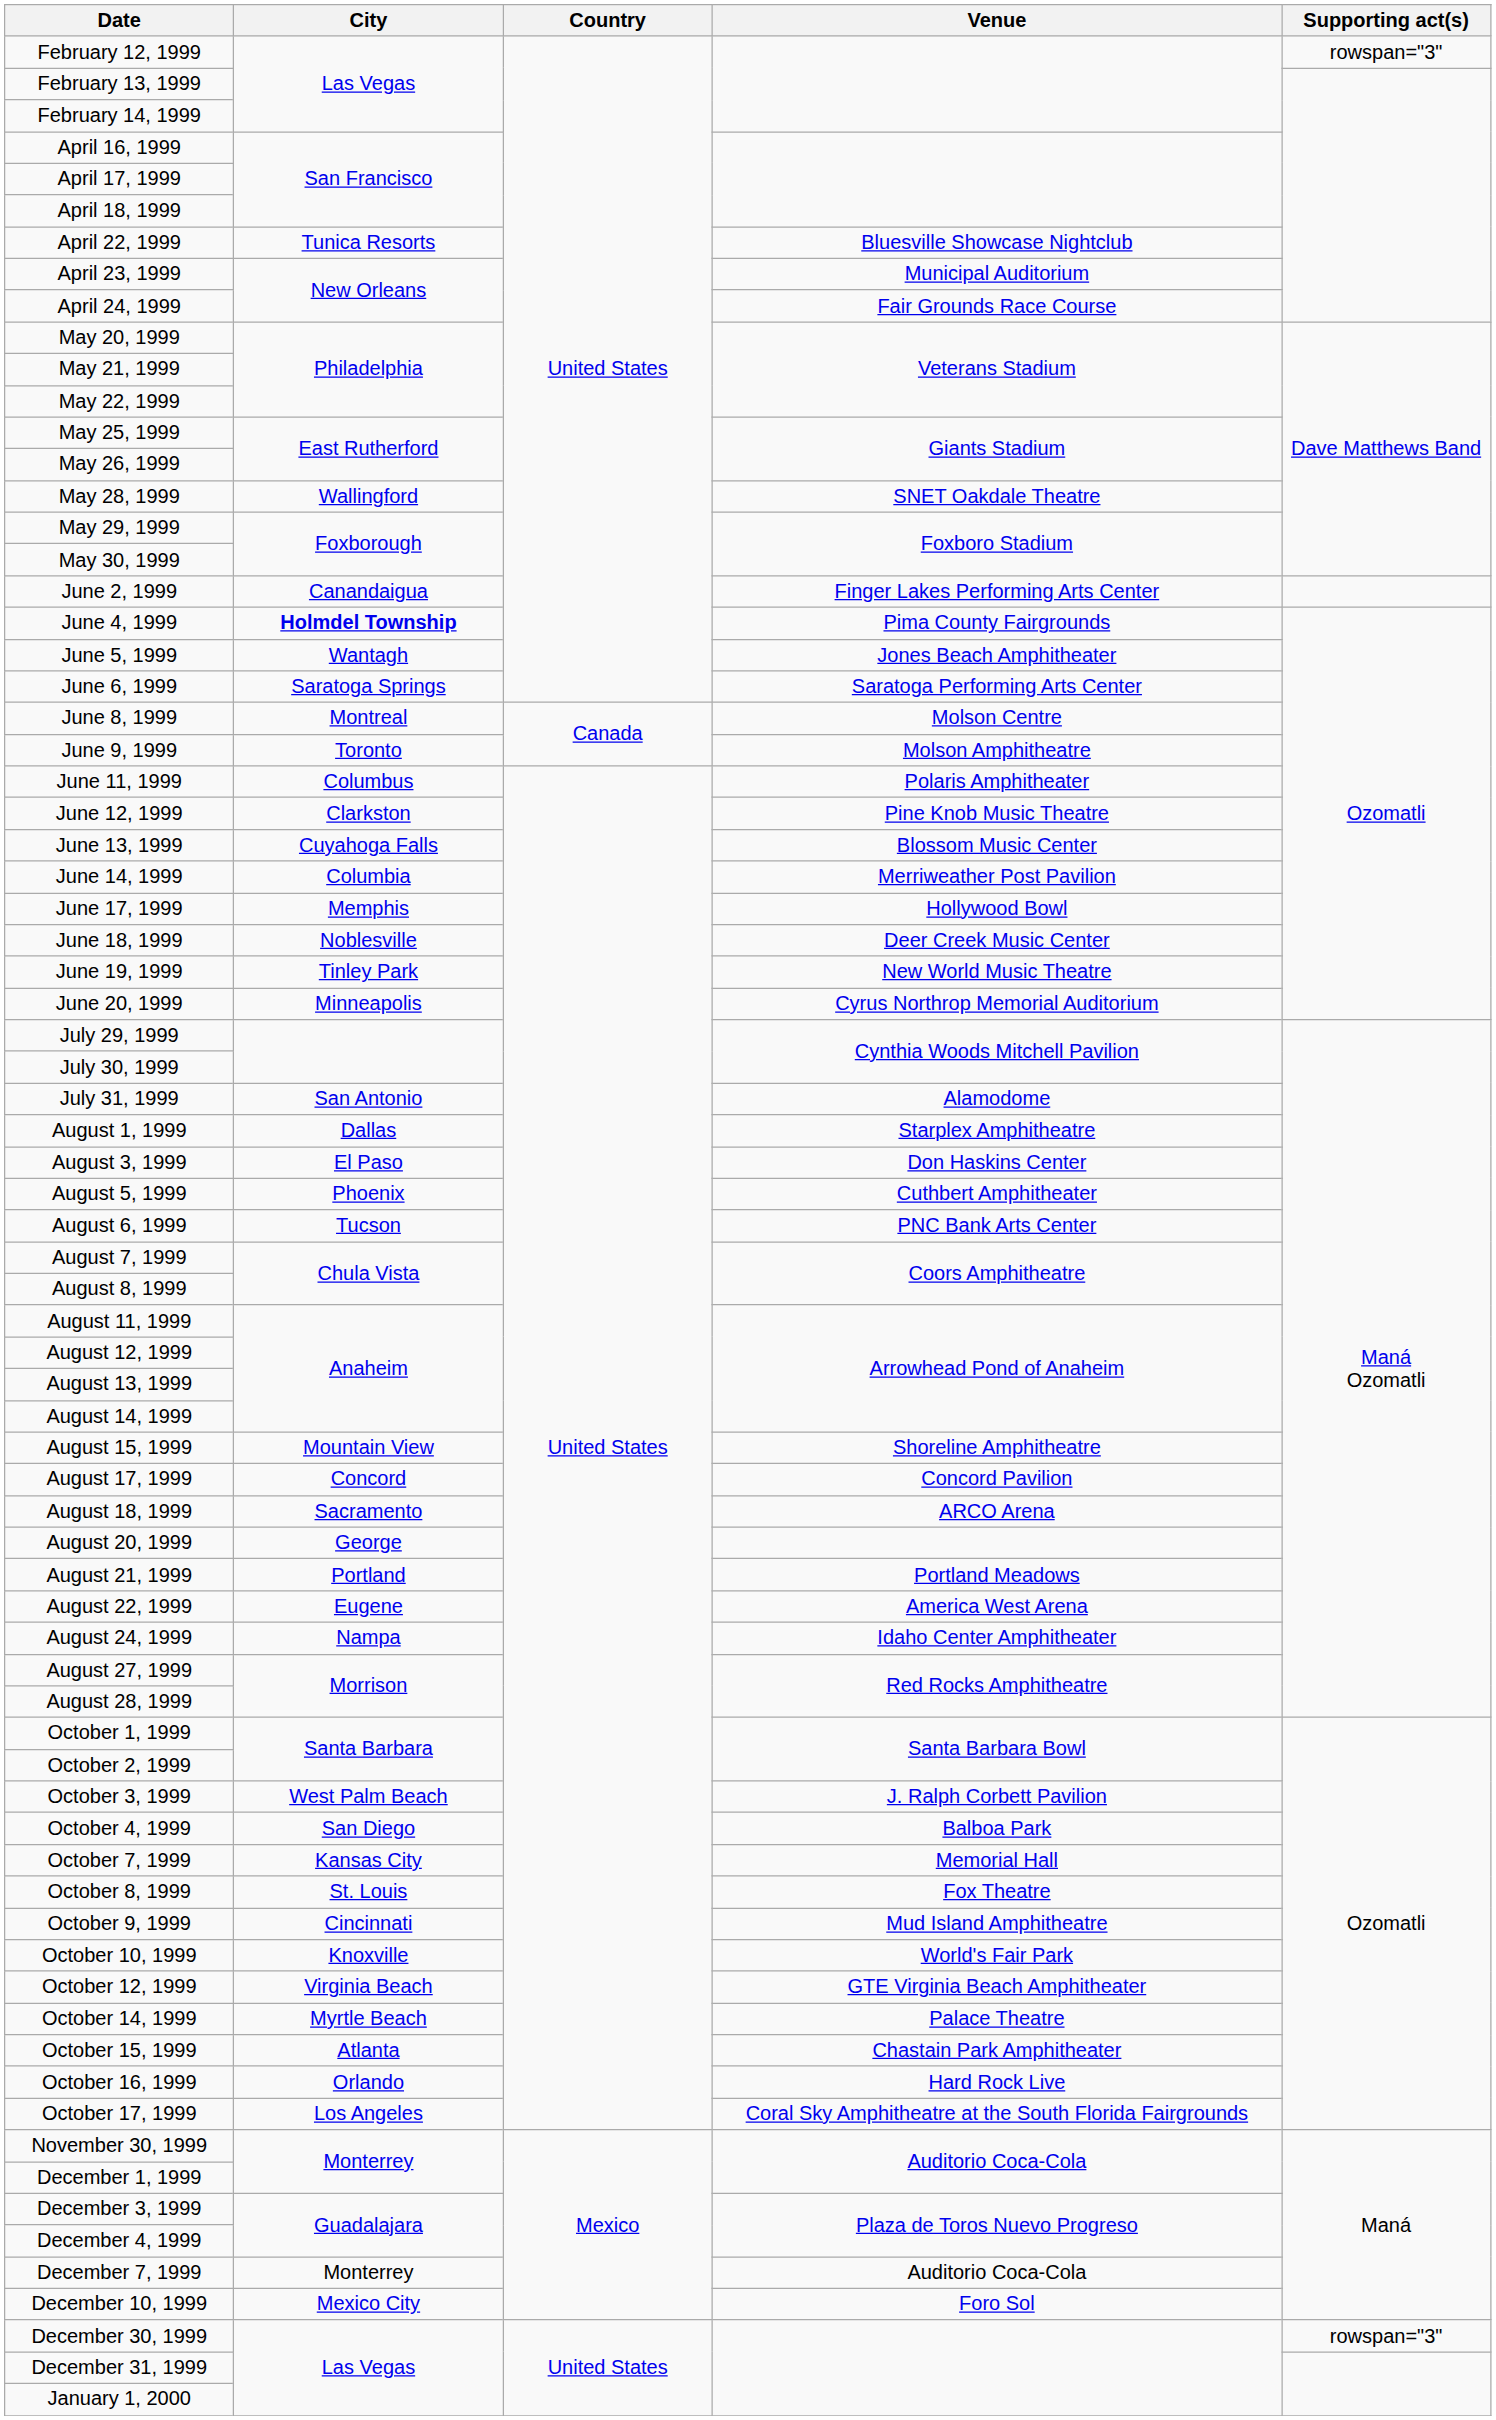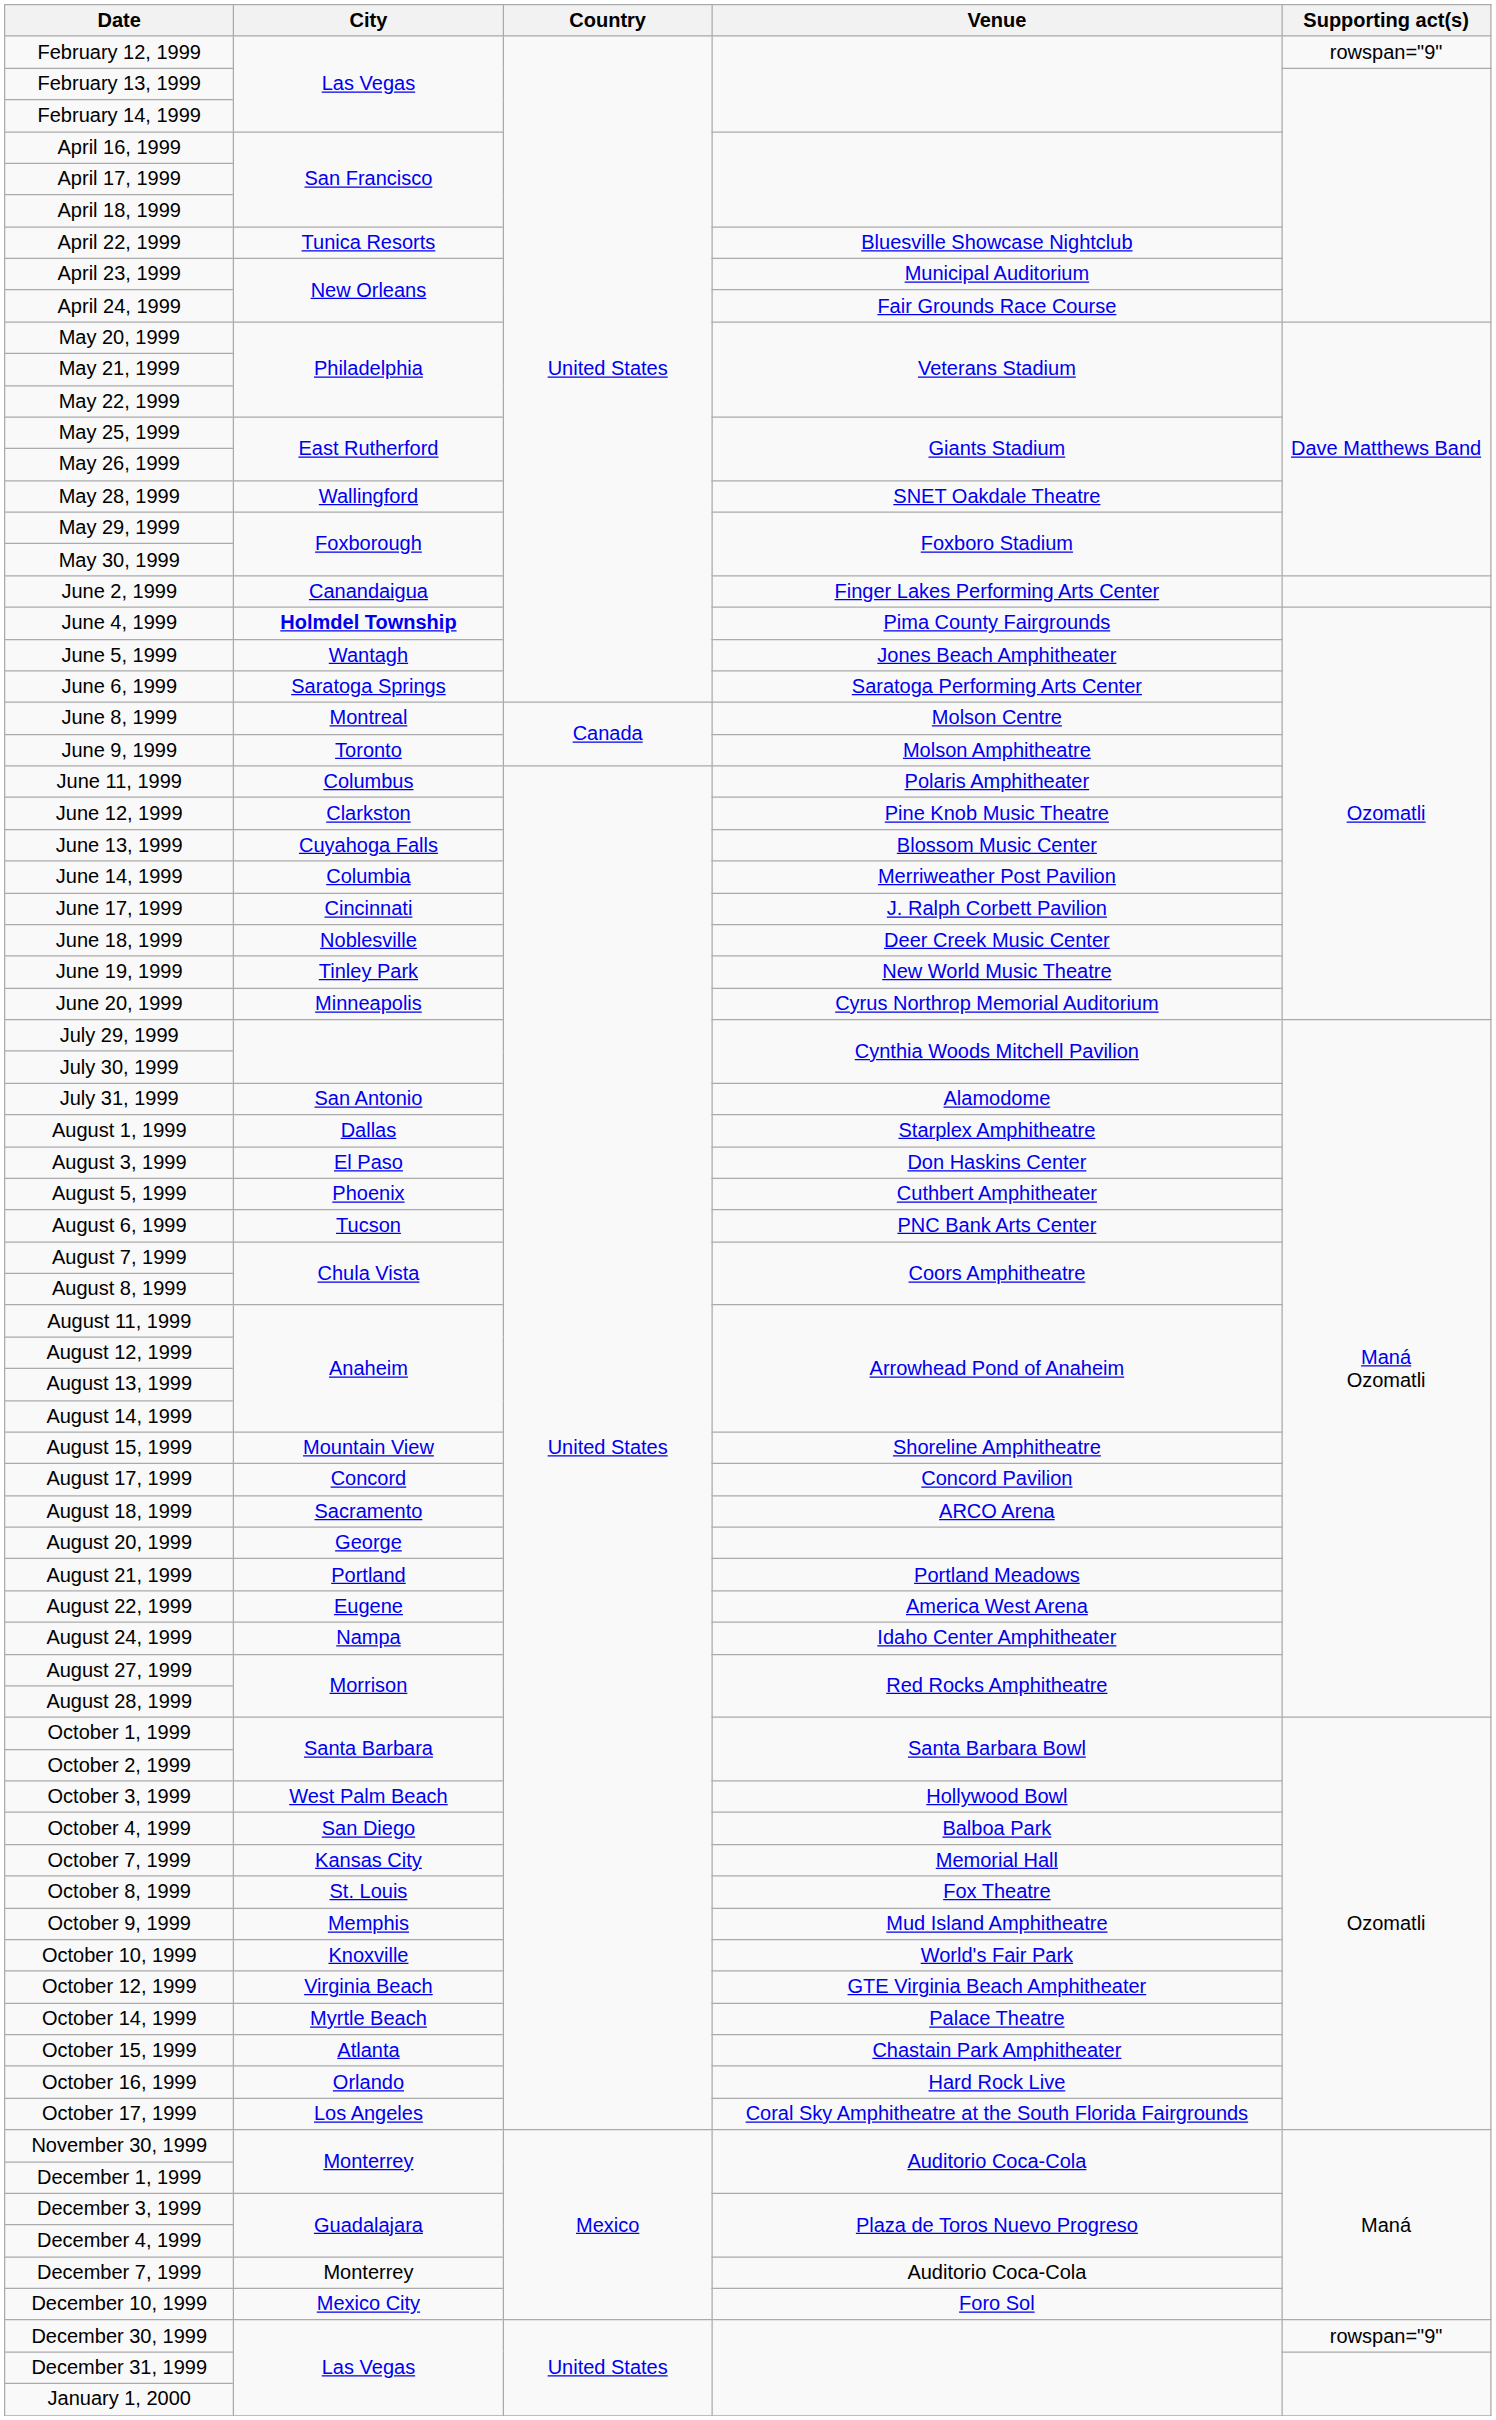(1386, 52) rowspan="3" -> (1386, 52) rowspan="9"
(368, 908) Memphis -> (368, 908) Cincinnati
(997, 908) Hollywood Bowl -> (997, 908) J. Ralph Corbett Pavilion
(997, 1796) J. Ralph Corbett Pavilion -> (997, 1796) Hollywood Bowl
(368, 1923) Cincinnati -> (368, 1923) Memphis
(1386, 2335) rowspan="3" -> (1386, 2335) rowspan="9"
